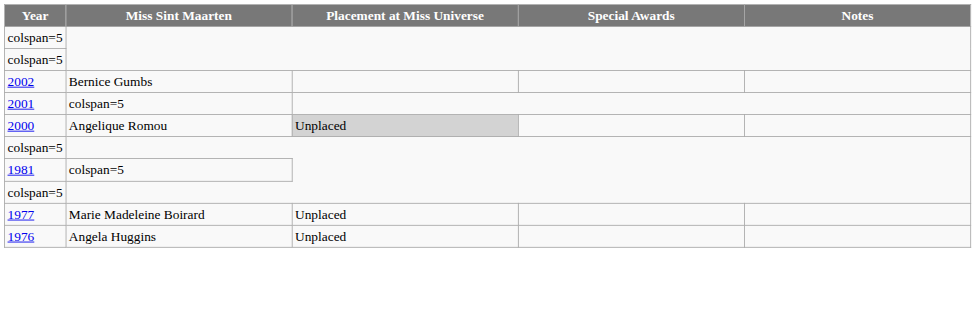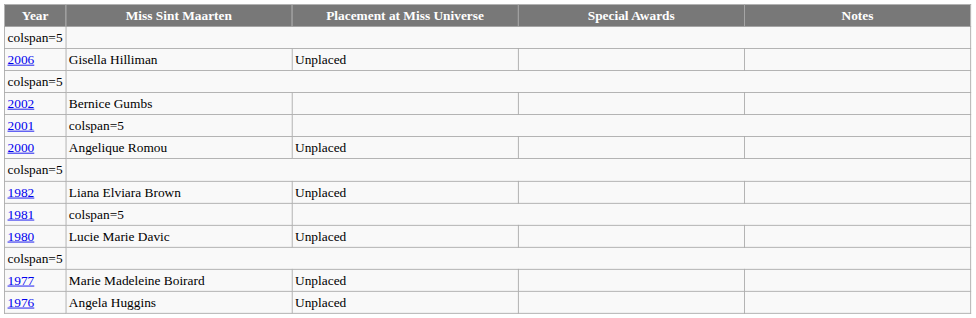+ row: (21, 59)
(321, 125) lightgrey background -> (321, 148) no background
+ row: (21, 192)
+ row: (21, 236)
